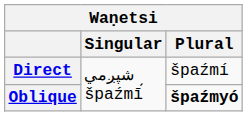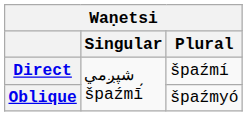(204, 97) bold -> (204, 97) normal
